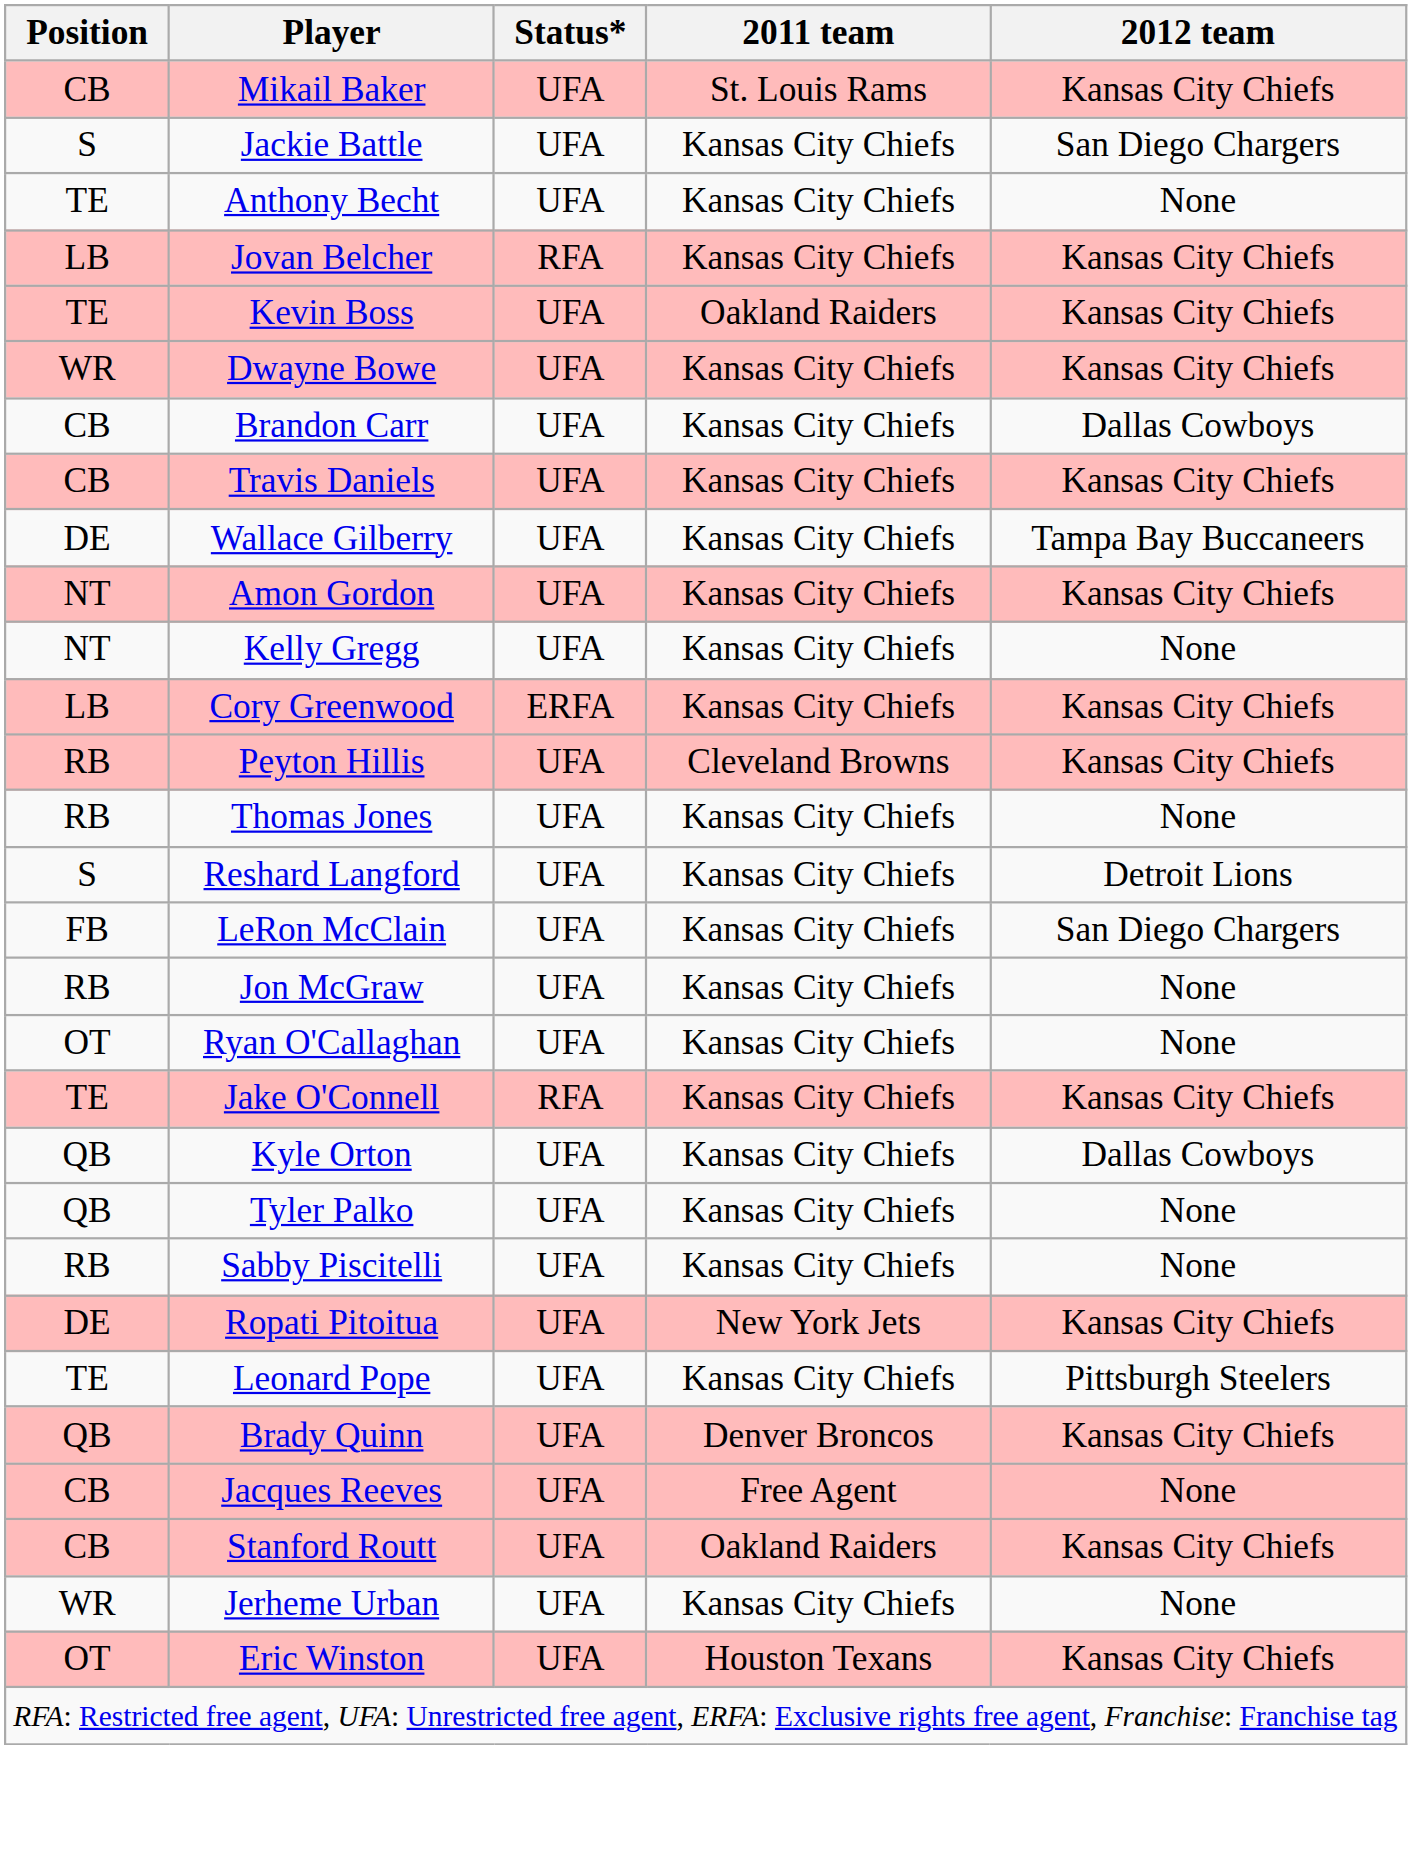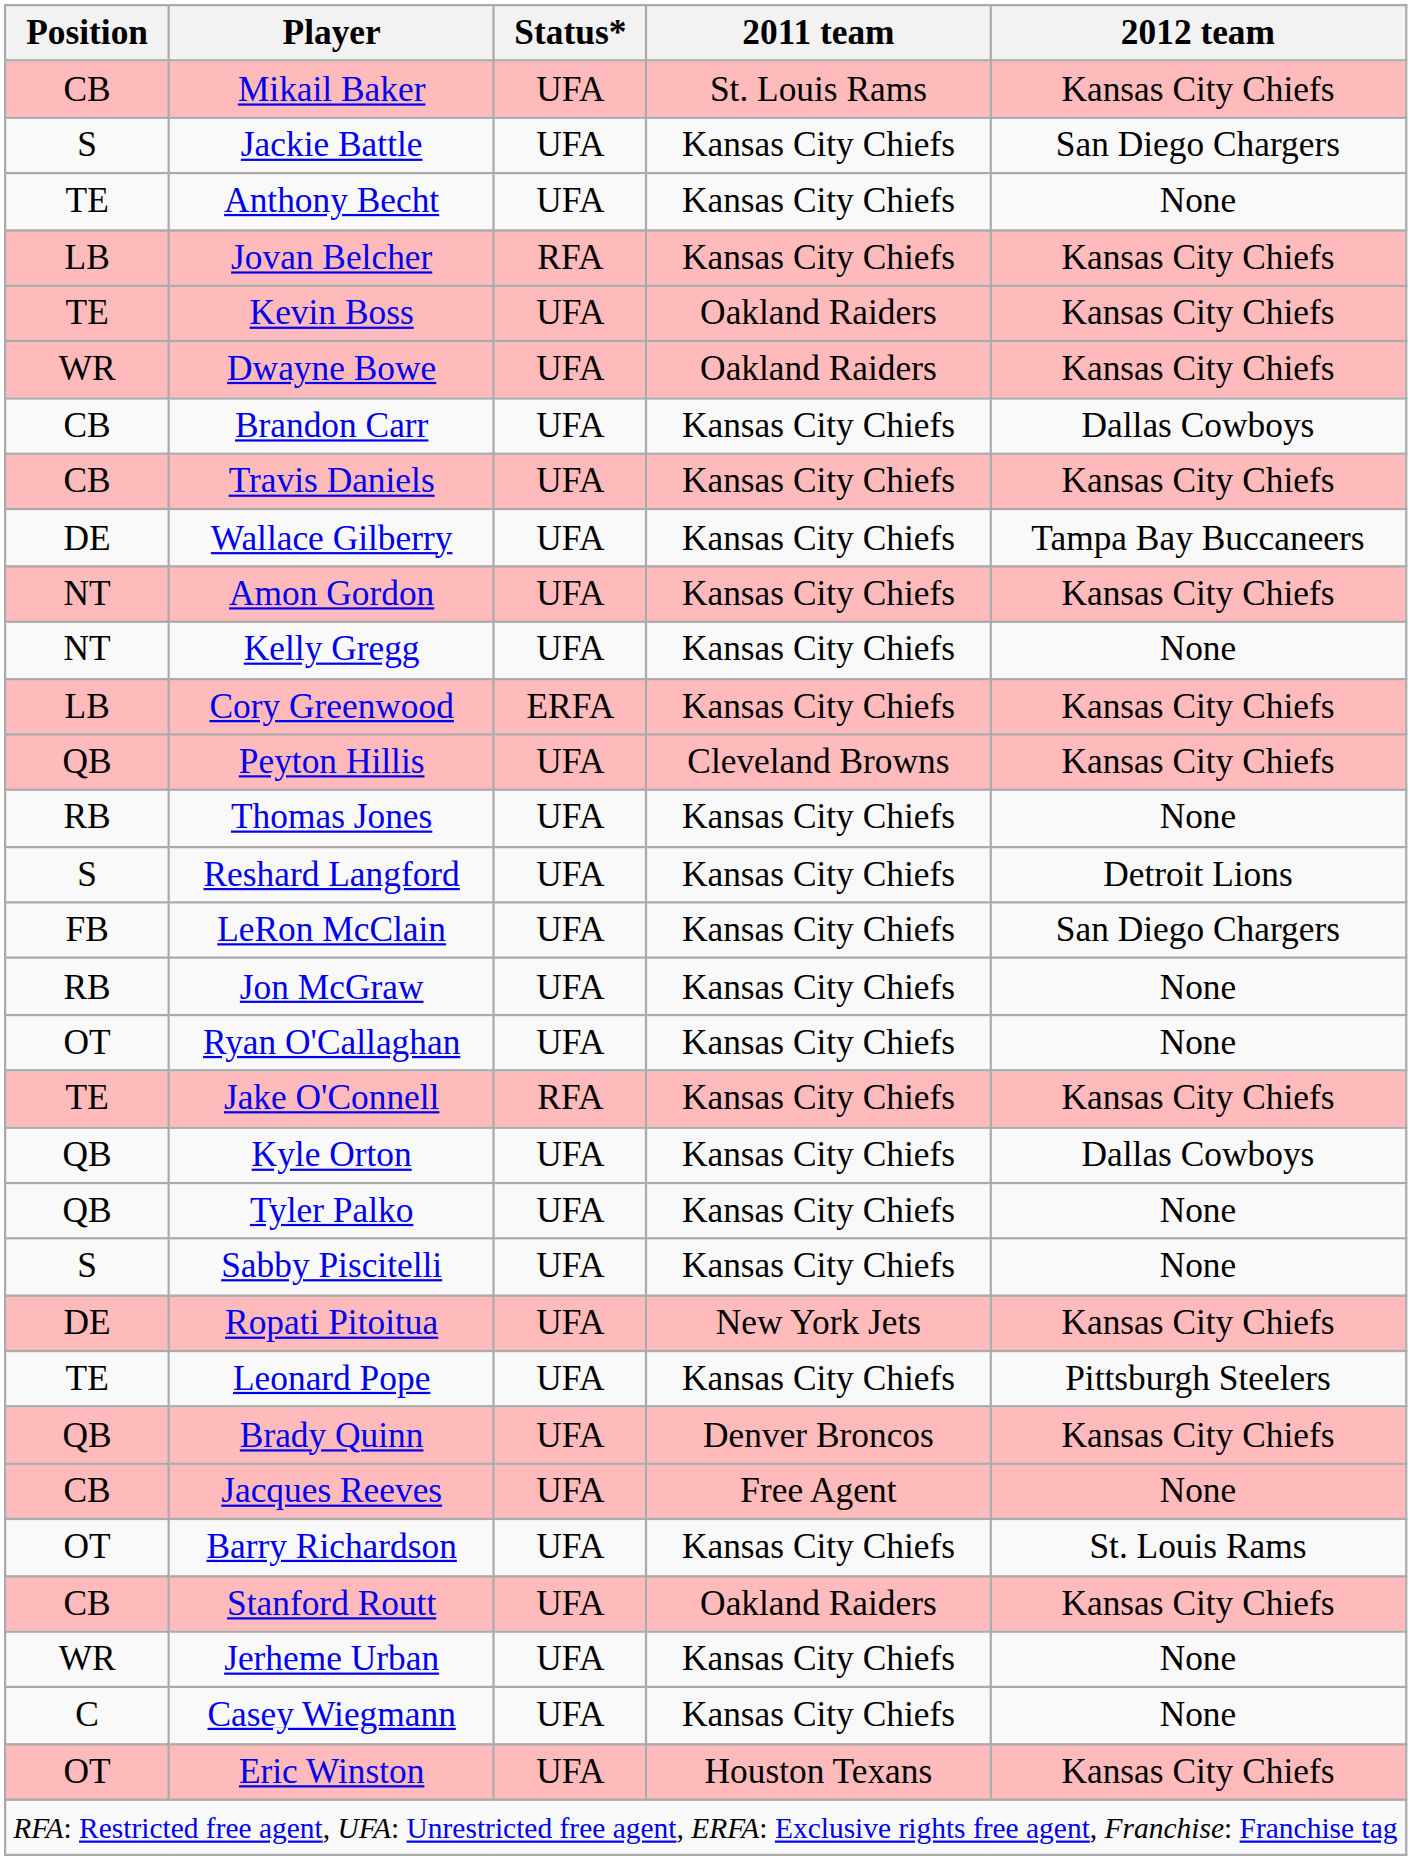(818, 369) Kansas City Chiefs -> (818, 369) Oakland Raiders
(87, 761) RB -> (87, 761) QB
(87, 1266) RB -> (87, 1266) S
+ row: (332, 1546)
+ row: (332, 1714)
